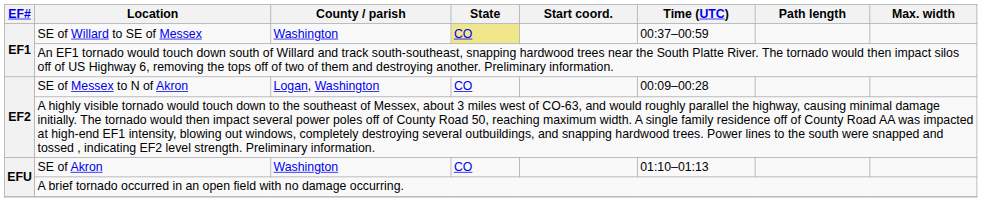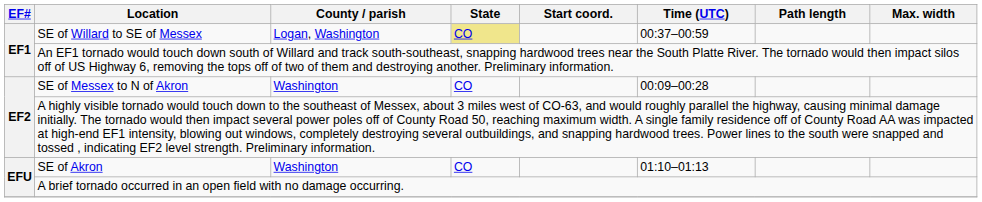(306, 33) Washington -> (326, 33) Logan, Washington
(326, 86) Logan, Washington -> (306, 86) Washington
